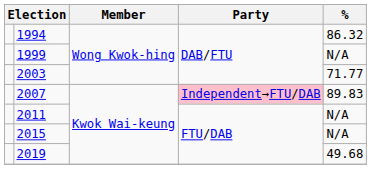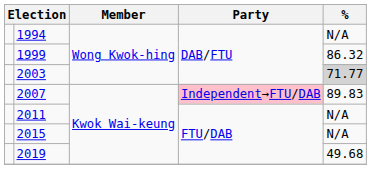(345, 34) 86.32 -> (338, 34) N/A
(338, 54) N/A -> (345, 54) 86.32
(345, 74) no background -> (345, 74) lightgrey background
